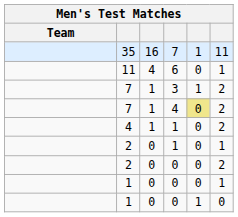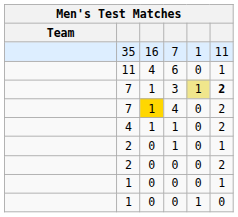(198, 89) no background -> (198, 89) khaki background
(222, 89) normal -> (222, 89) bold
(152, 108) no background -> (152, 108) gold background
(198, 108) khaki background -> (198, 108) no background
